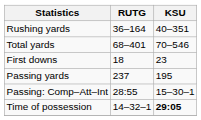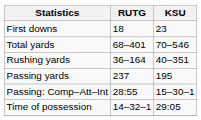rows swapped: (32, 60) <-> (38, 29)
(169, 107) bold -> (168, 107) normal
